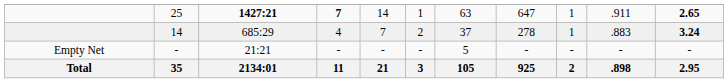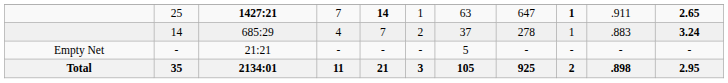(338, 13) bold -> (338, 13) normal
(383, 13) normal -> (383, 13) bold
(572, 13) normal -> (572, 13) bold
